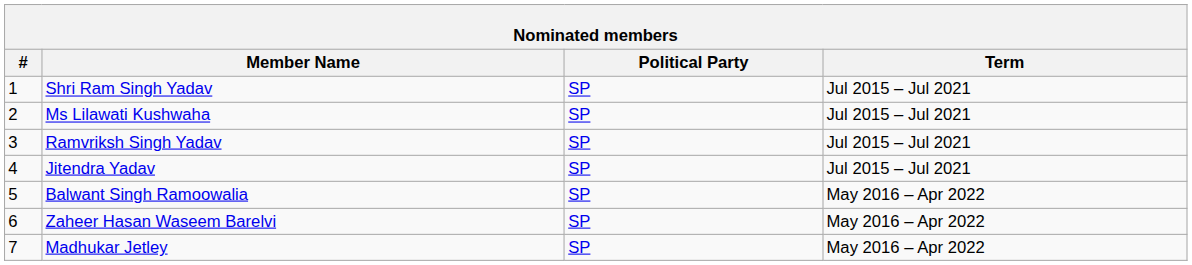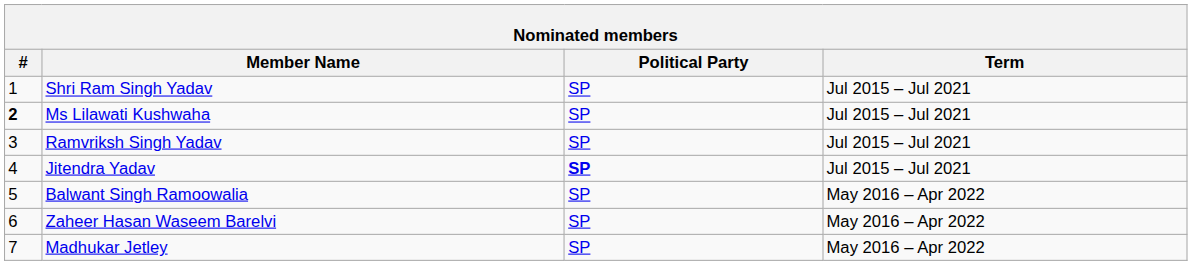(13, 115) normal -> (13, 115) bold
(579, 168) normal -> (579, 168) bold
